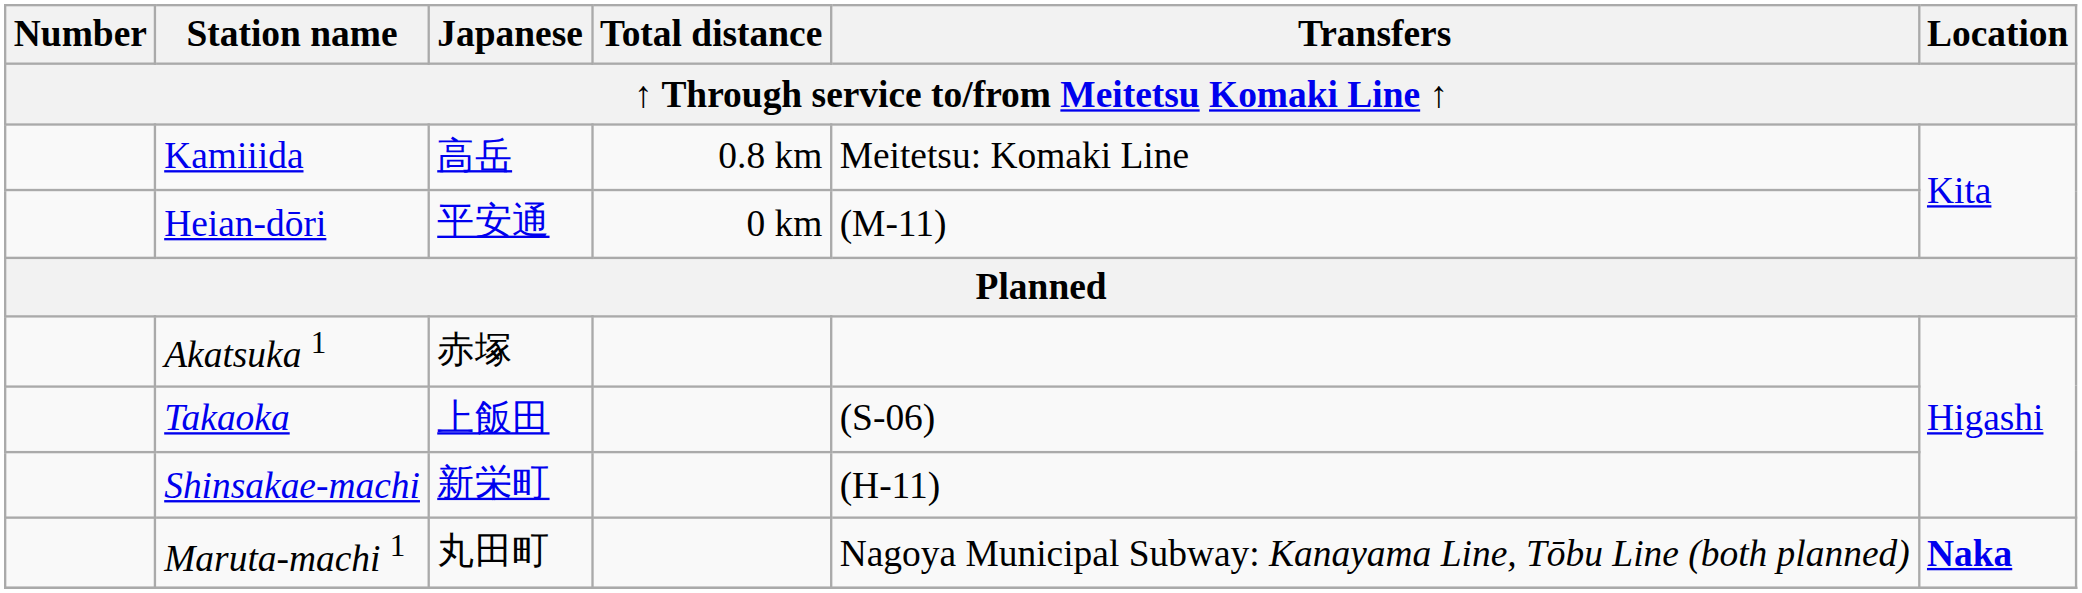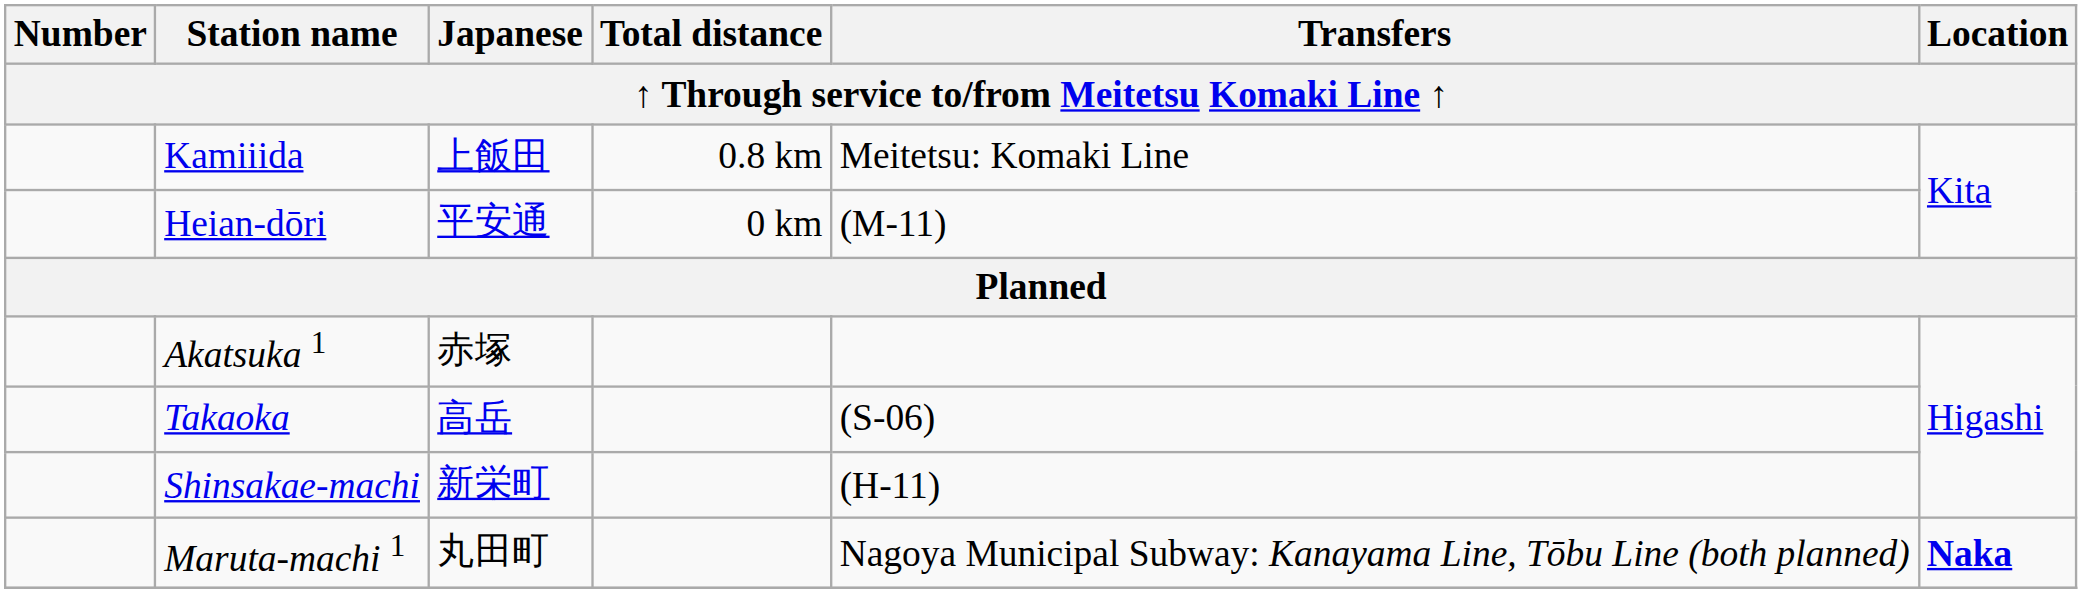(475, 155) 高岳 -> (493, 155) 上飯田
(493, 416) 上飯田 -> (475, 416) 高岳
